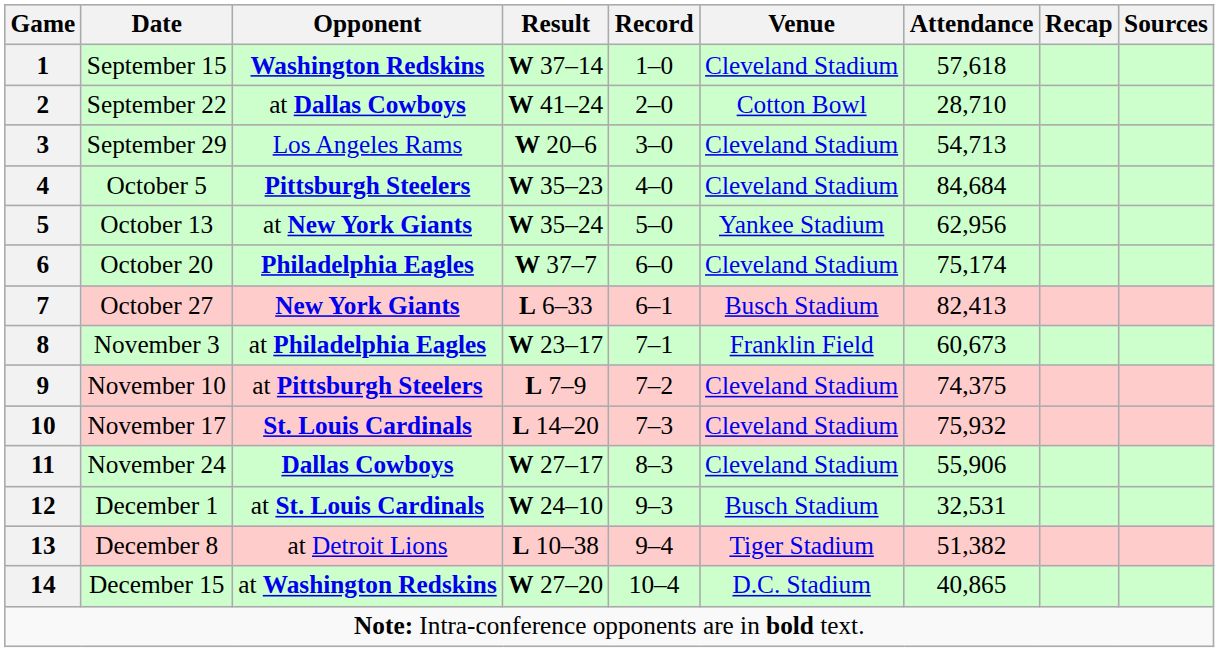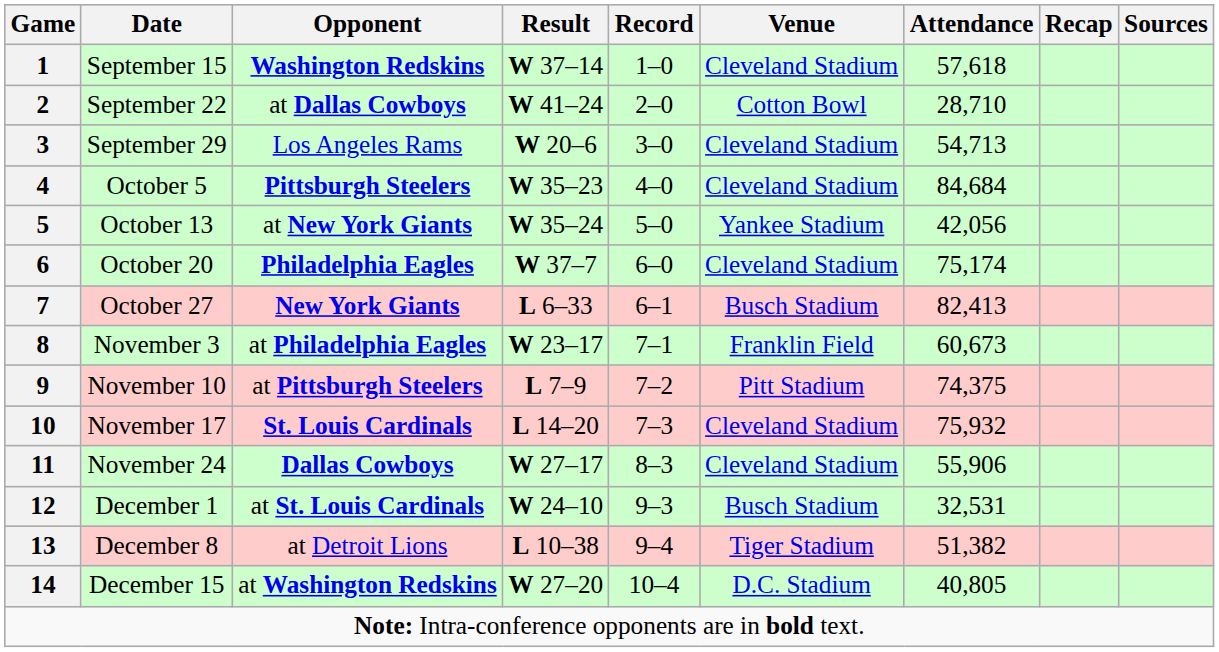(972, 225) 62,956 -> (972, 225) 42,056
(802, 385) Cleveland Stadium -> (802, 385) Pitt Stadium
(972, 585) 40,865 -> (972, 585) 40,805
